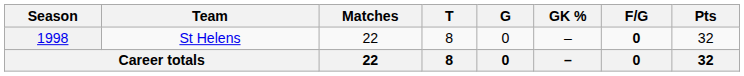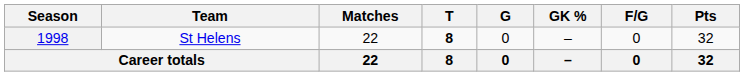(449, 38) normal -> (449, 38) bold
(637, 38) bold -> (637, 38) normal
